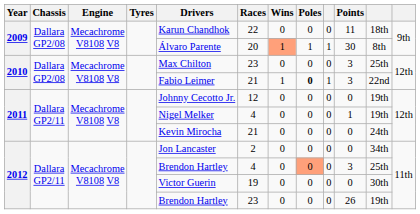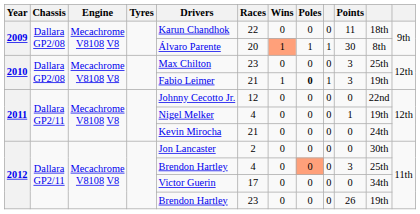(379, 80) 22nd -> (379, 80) 19th
(379, 97) 19th -> (379, 97) 22nd
(379, 149) 34th -> (379, 149) 30th
(253, 183) 19 -> (253, 183) 17
(379, 183) 30th -> (379, 183) 34th
